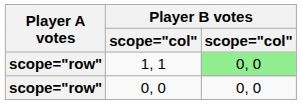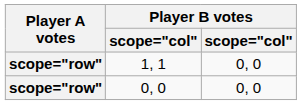(249, 64) lightgreen background -> (249, 64) no background
